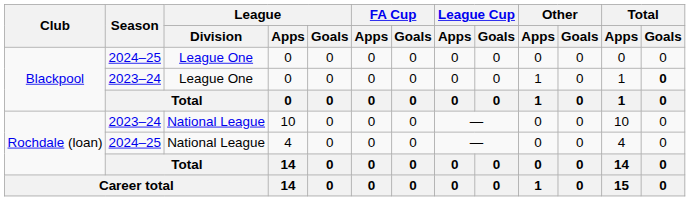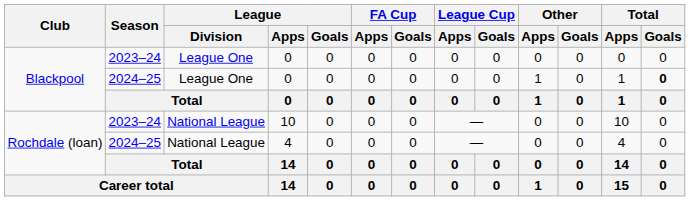(135, 57) 2024–25 -> (135, 57) 2023–24
(135, 79) 2023–24 -> (135, 79) 2024–25
